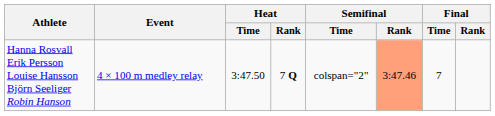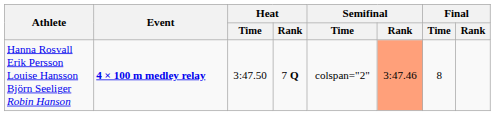(150, 75) normal -> (151, 75) bold
(439, 75) 7 -> (439, 75) 8
